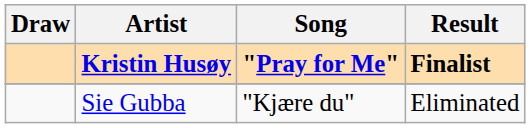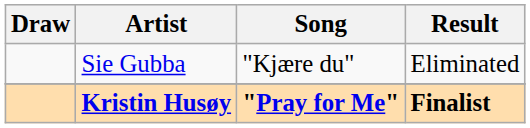rows swapped: (134, 102) <-> (156, 63)
